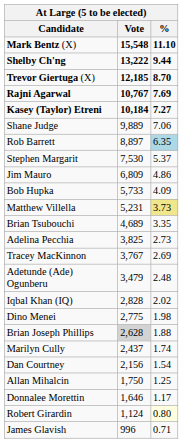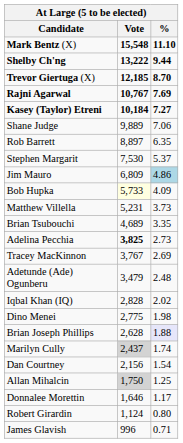(162, 142) lightblue background -> (162, 142) no background
(162, 175) no background -> (162, 175) lightblue background
(132, 191) no background -> (132, 191) lightyellow background
(162, 207) khaki background -> (162, 207) no background
(132, 239) normal -> (132, 239) bold
(132, 332) lightgrey background -> (132, 332) no background
(162, 332) no background -> (162, 332) lavender background
(132, 348) no background -> (132, 348) lightgrey background
(132, 381) no background -> (132, 381) lightgrey background
(162, 413) lightyellow background -> (162, 413) no background
